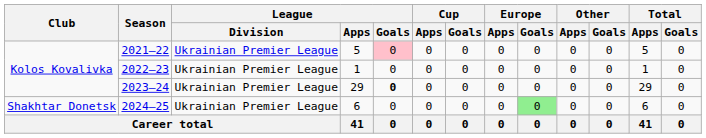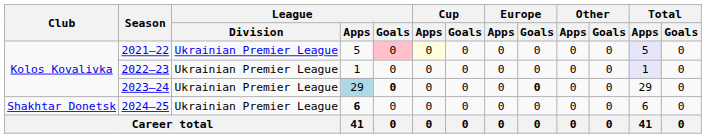(429, 51) no background -> (429, 51) lightyellow background
(645, 51) no background -> (645, 51) lavender background
(645, 69) no background -> (645, 69) lavender background
(357, 87) no background -> (357, 87) lightblue background
(537, 87) normal -> (537, 87) bold
(357, 106) normal -> (357, 106) bold
(537, 106) lightgreen background -> (537, 106) no background
